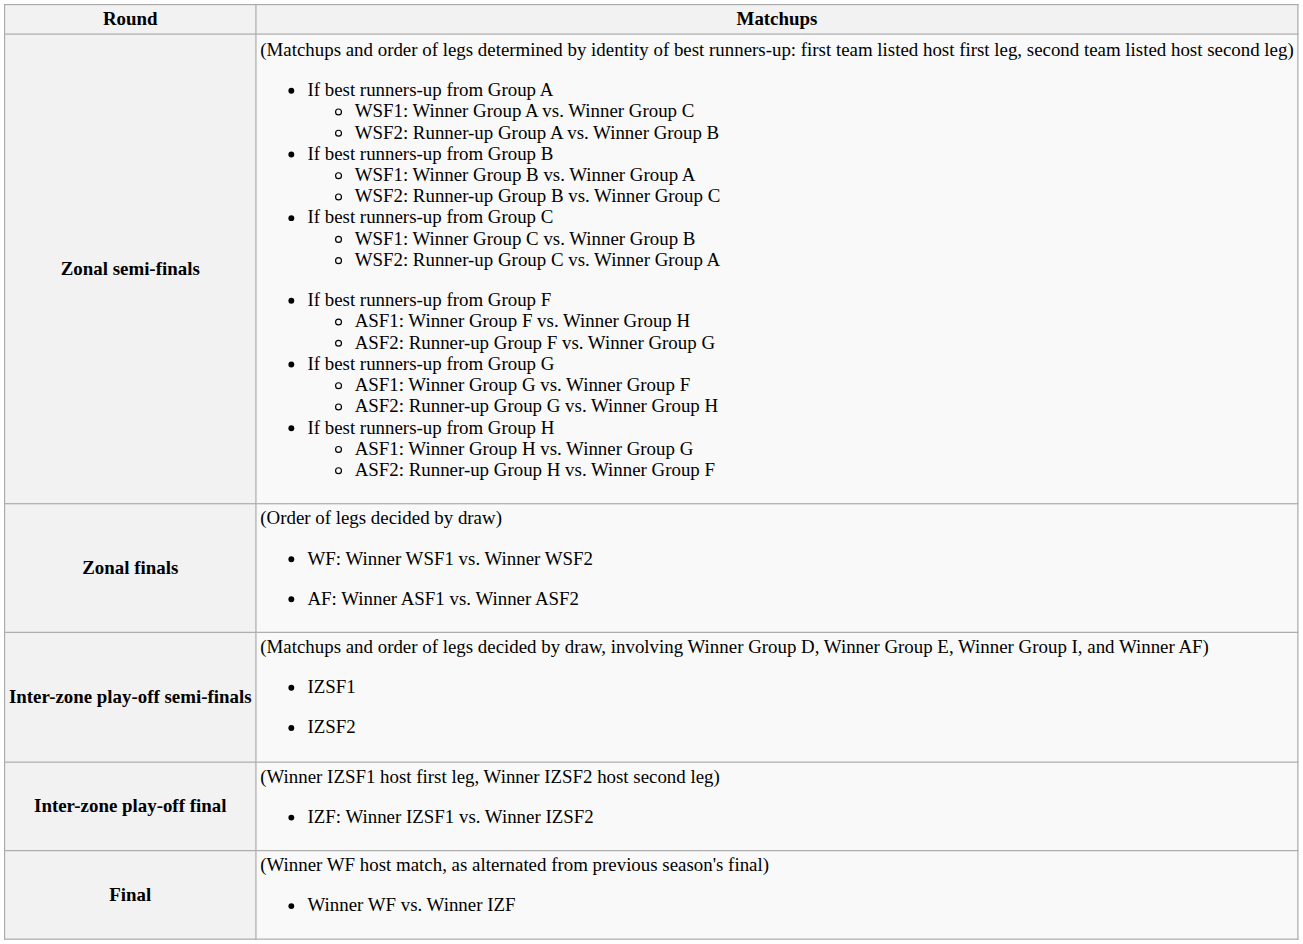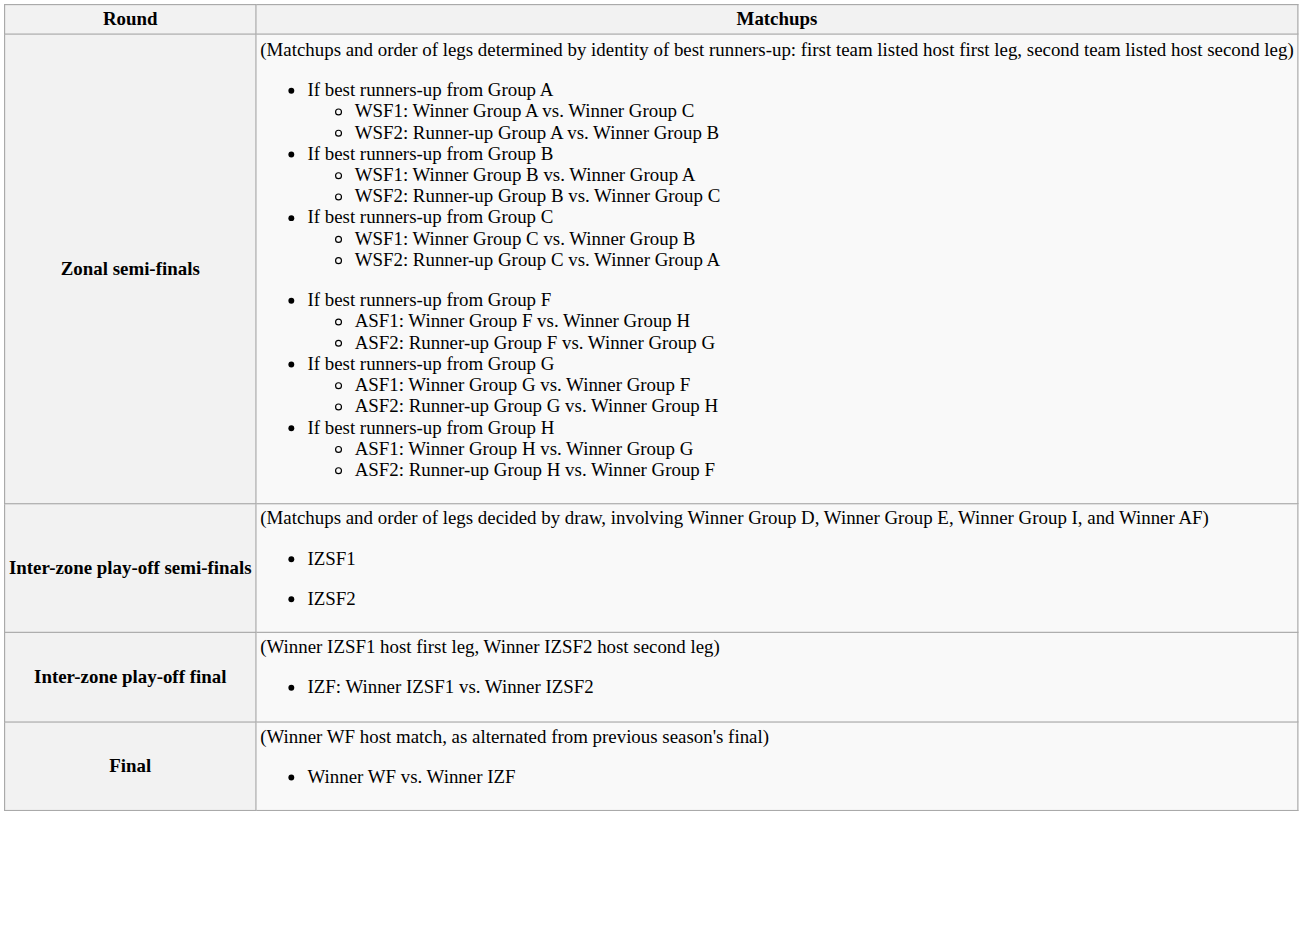- row: (130, 567)
